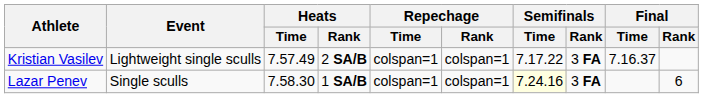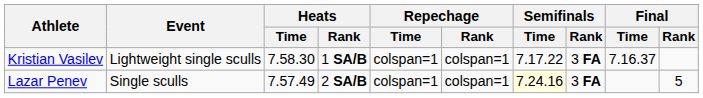(291, 59) 7.57.49 -> (291, 59) 7.58.30
(344, 59) 2 SA/B -> (344, 59) 1 SA/B
(291, 82) 7.58.30 -> (291, 82) 7.57.49
(344, 82) 1 SA/B -> (344, 82) 2 SA/B
(679, 82) 6 -> (679, 82) 5
